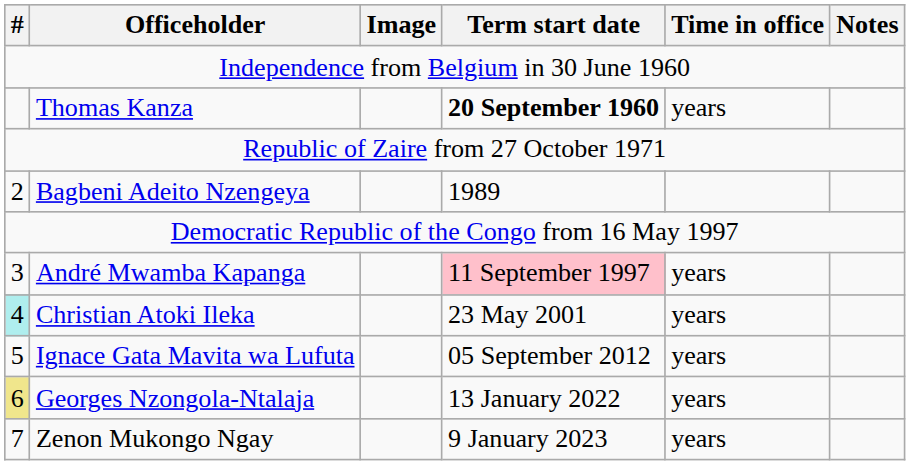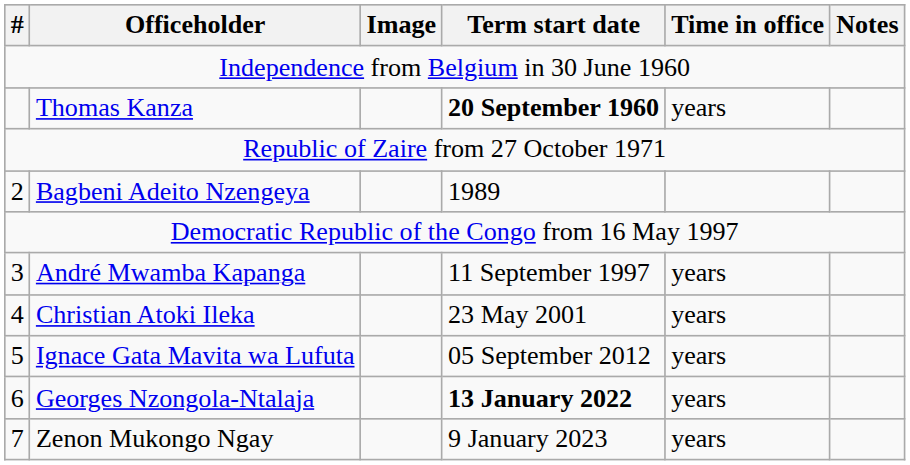(549, 273) pink background -> (549, 273) no background
(17, 314) paleturquoise background -> (17, 314) no background
(17, 397) khaki background -> (17, 397) no background
(534, 397) normal -> (540, 397) bold
